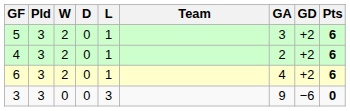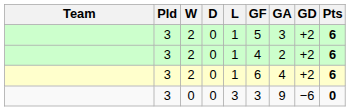columns swapped: (195, 14) <-> (16, 14)
